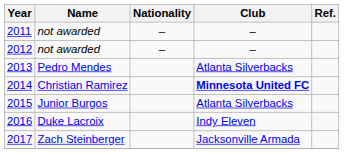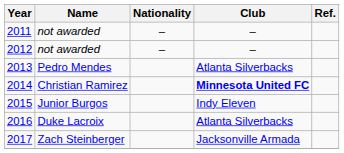(245, 103) Atlanta Silverbacks -> (226, 103) Indy Eleven
(226, 121) Indy Eleven -> (245, 121) Atlanta Silverbacks
